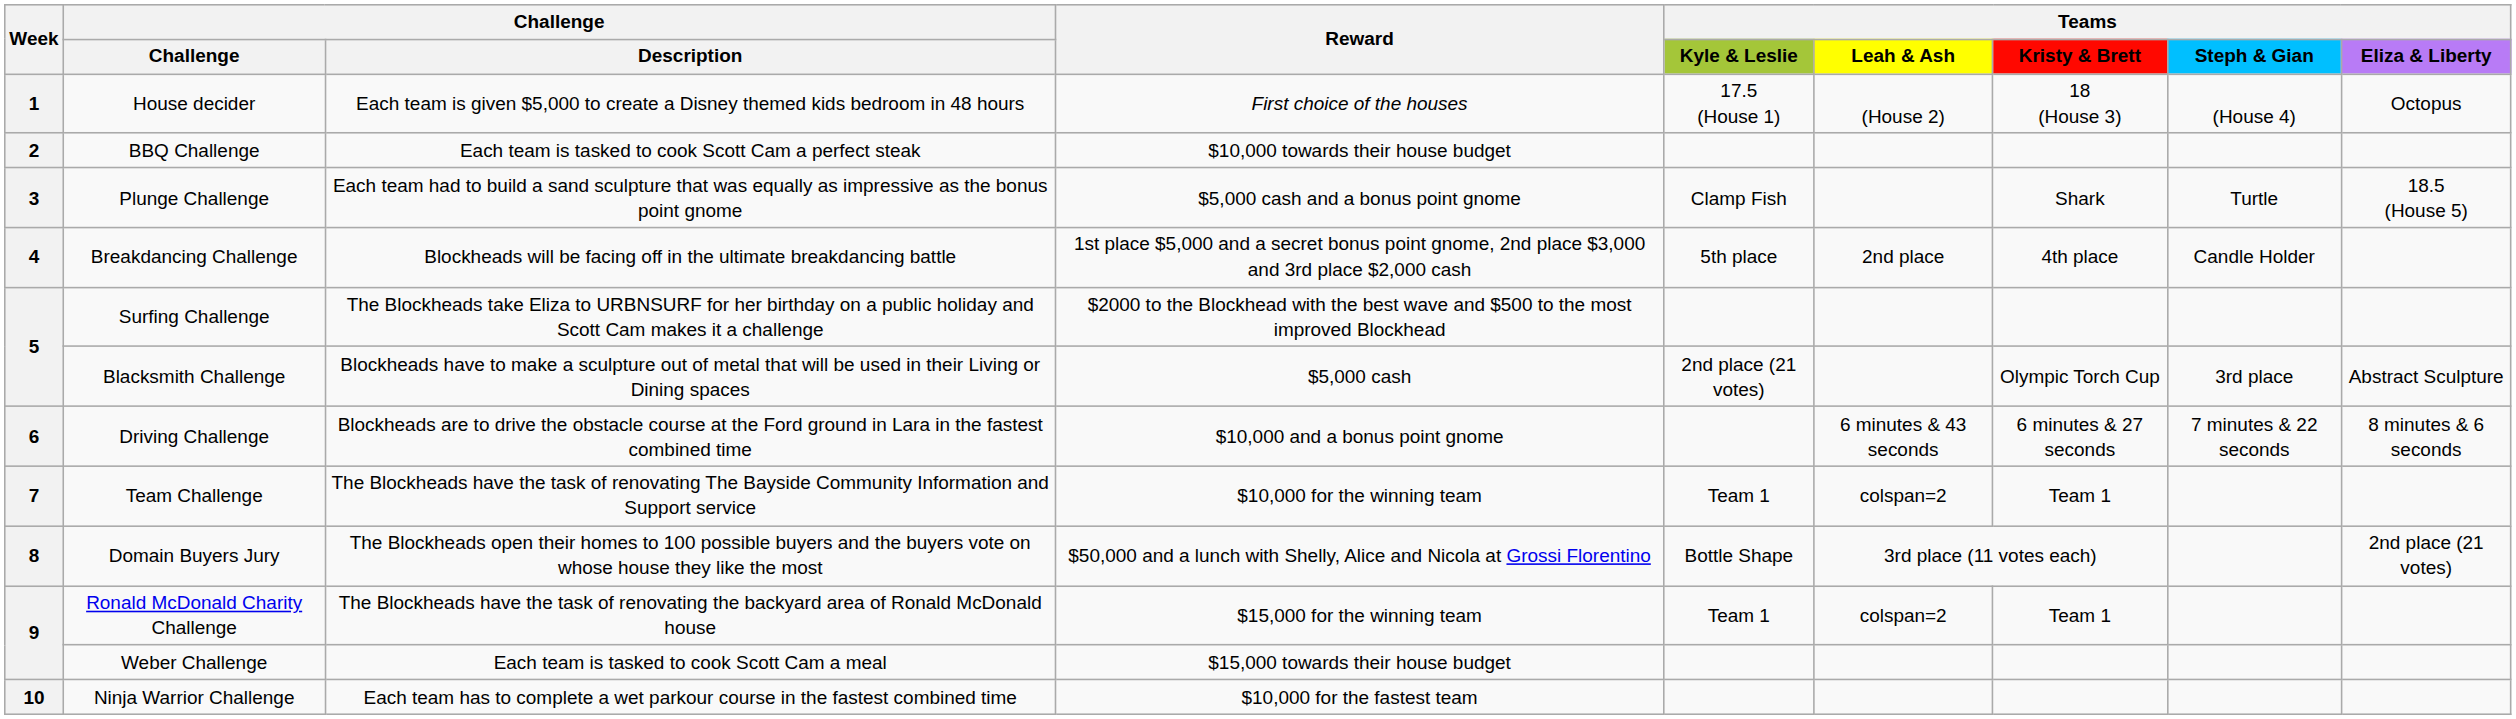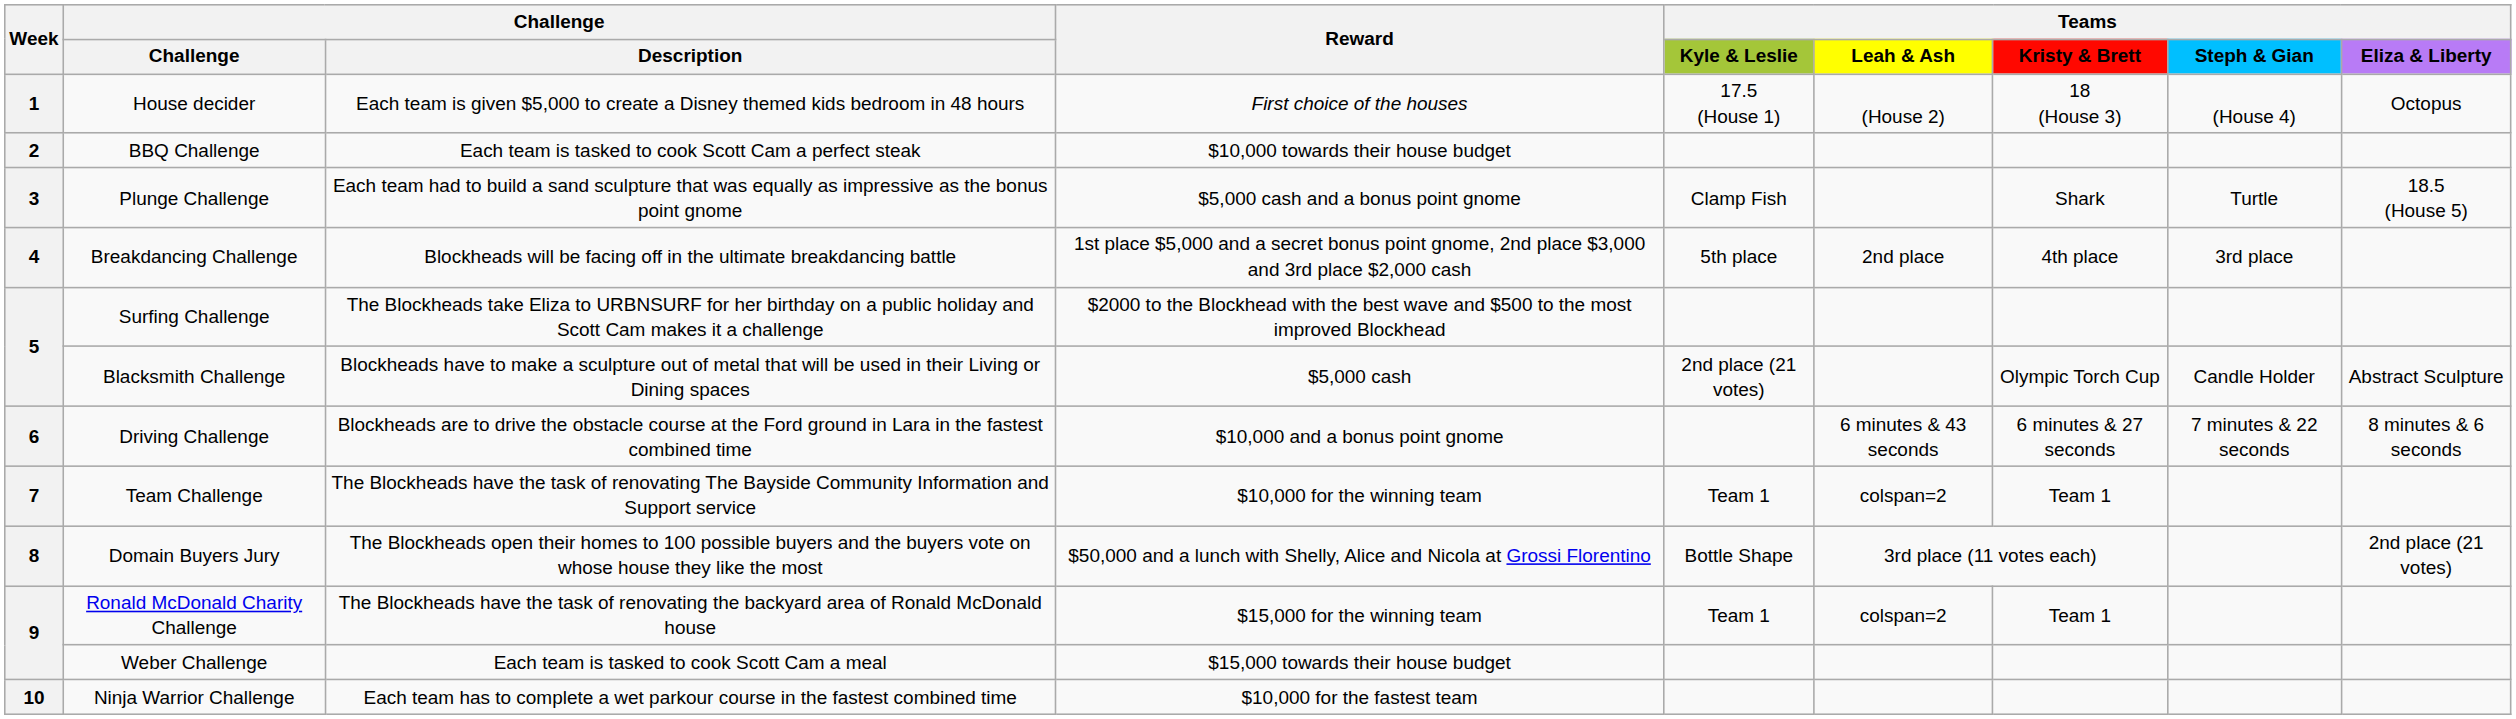(2254, 257) Candle Holder -> (2254, 257) 3rd place
(2254, 377) 3rd place -> (2254, 377) Candle Holder
